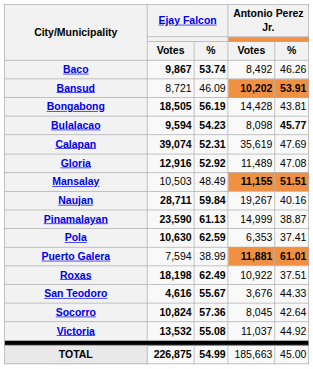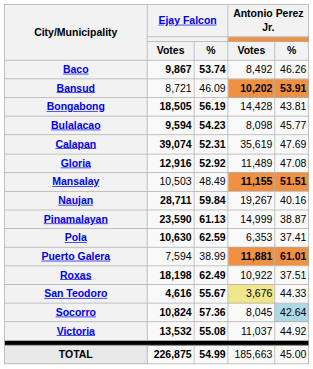(293, 126) bold -> (293, 126) normal
(259, 294) no background -> (259, 294) khaki background
(293, 312) no background -> (293, 312) lightblue background
